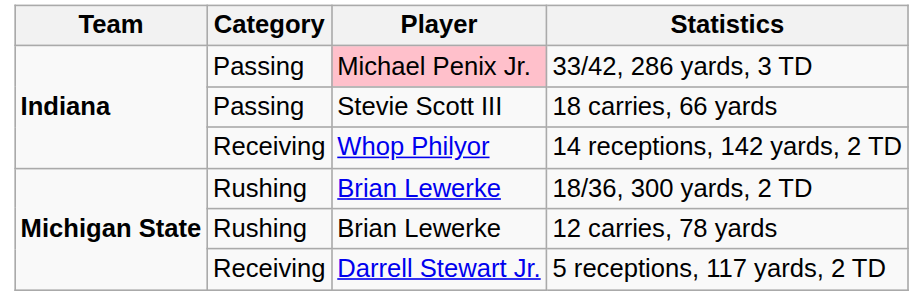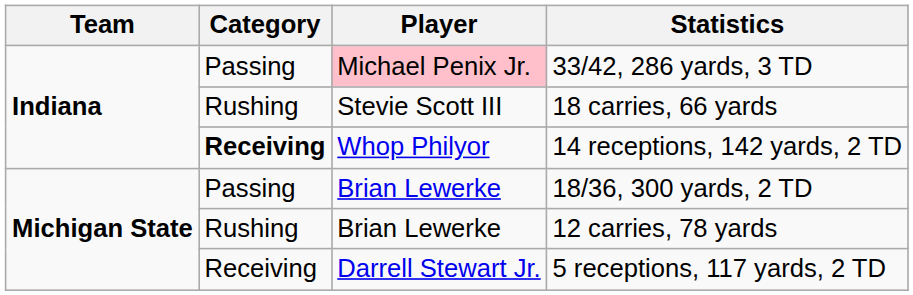(259, 106) Passing -> (251, 106) Rushing
(269, 147) normal -> (265, 147) bold
(260, 187) Rushing -> (250, 187) Passing
